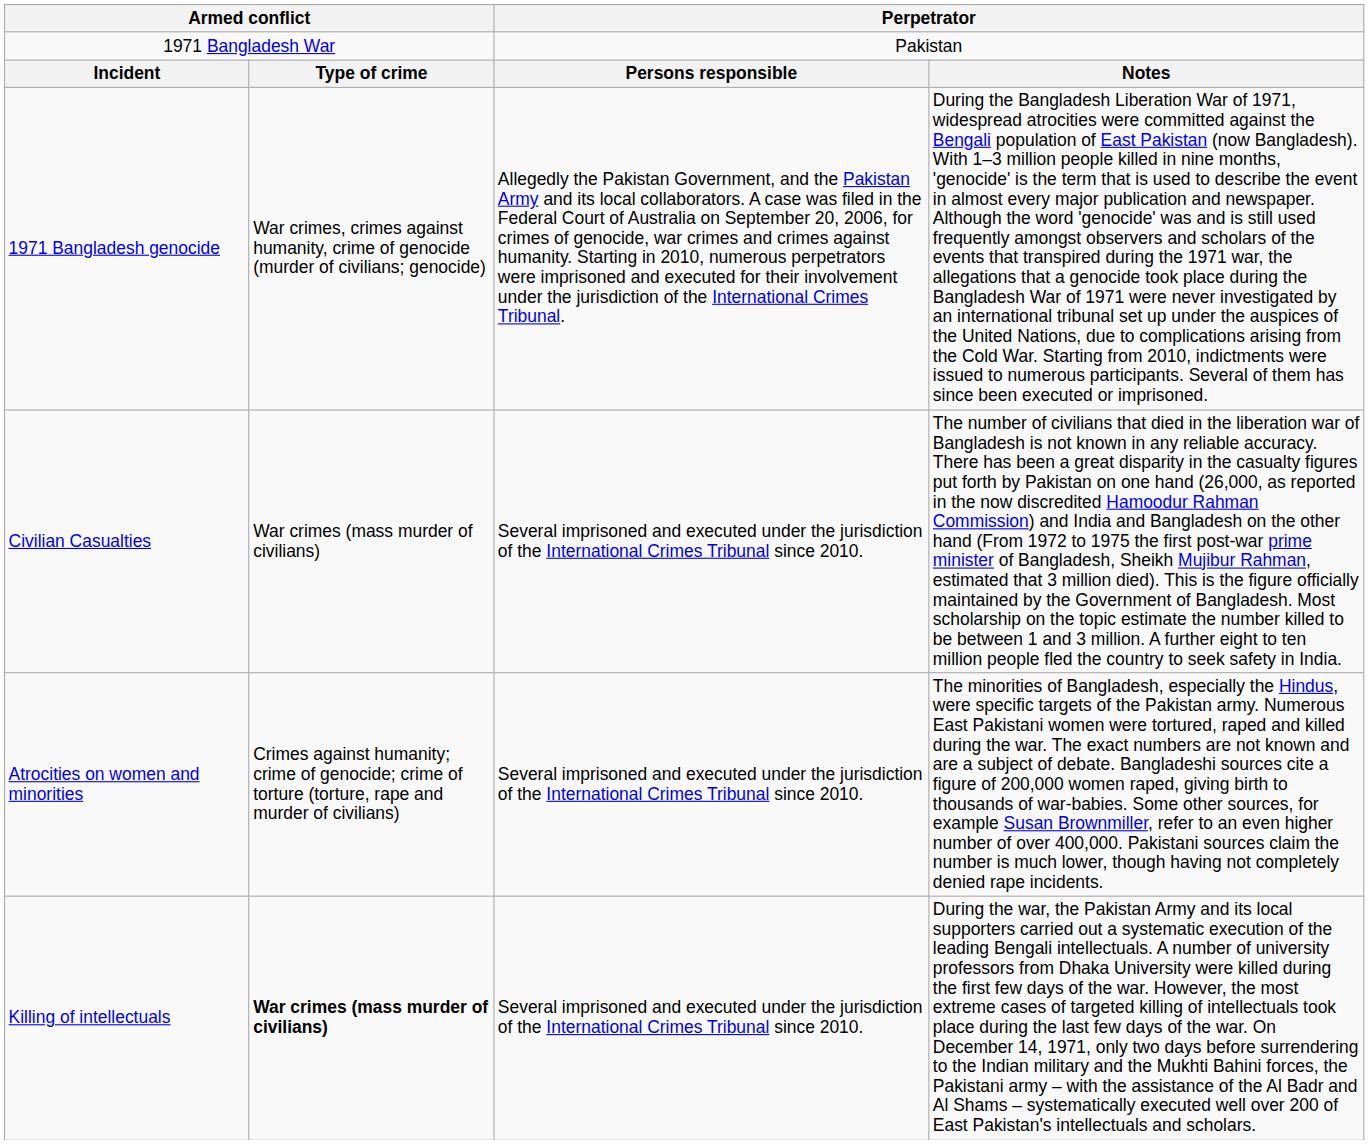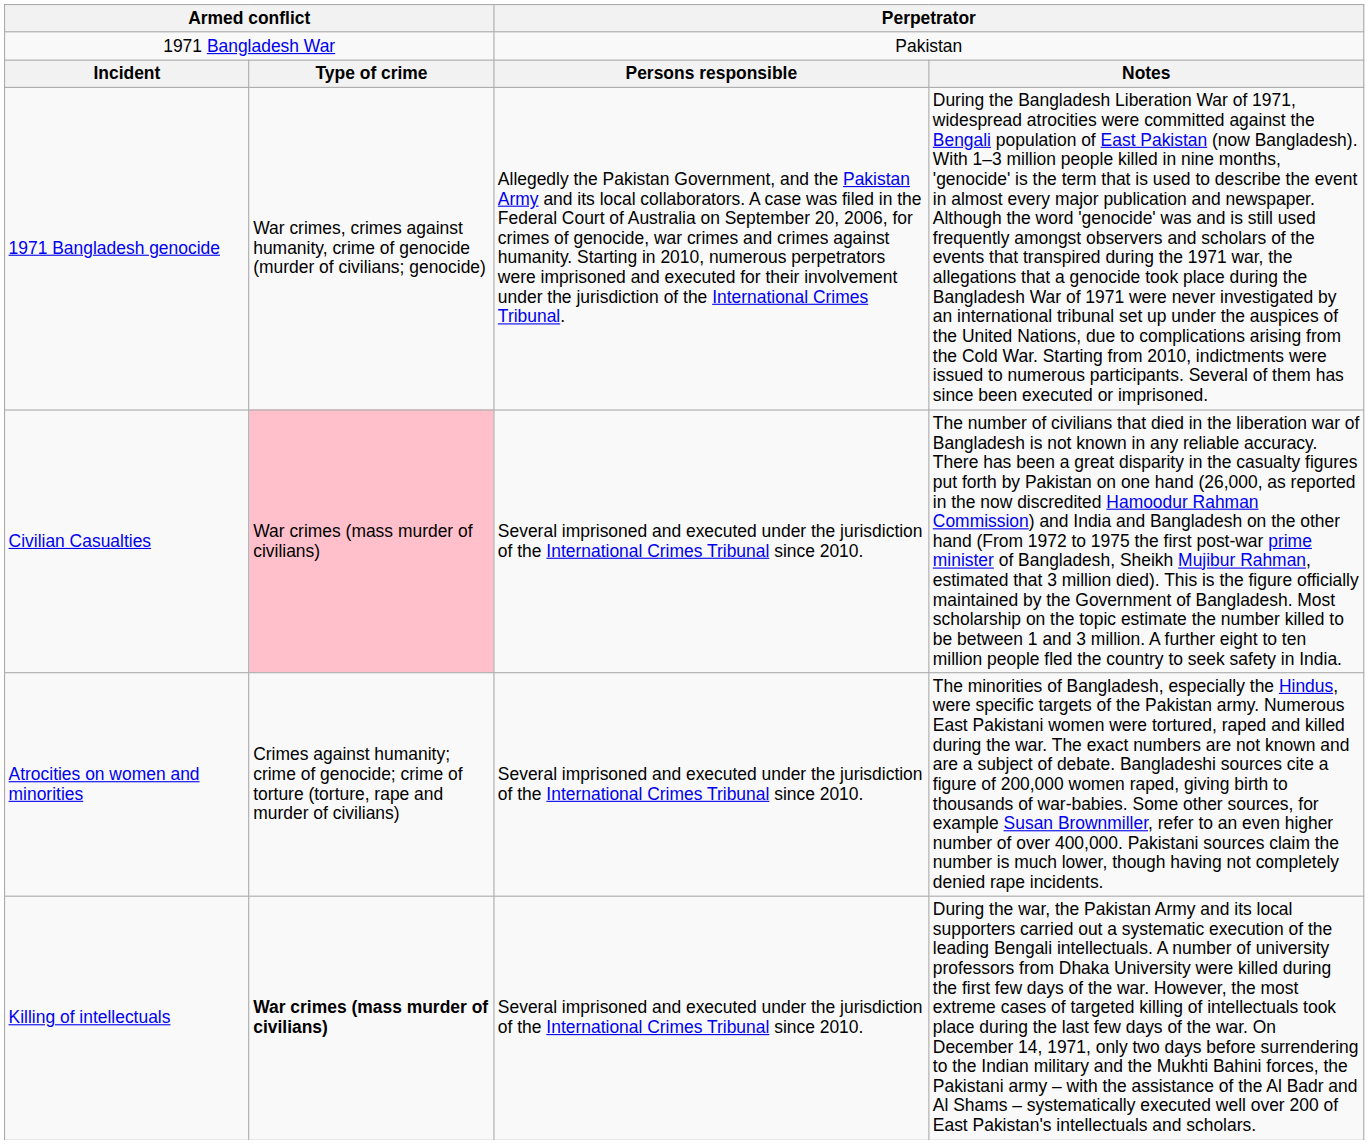(363, 540) no background -> (363, 540) pink background
